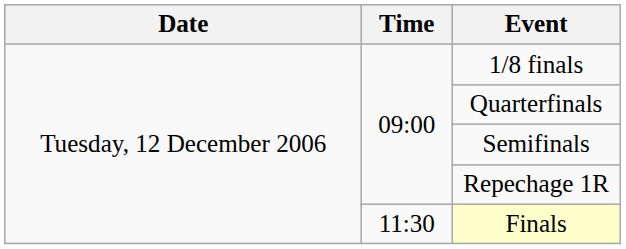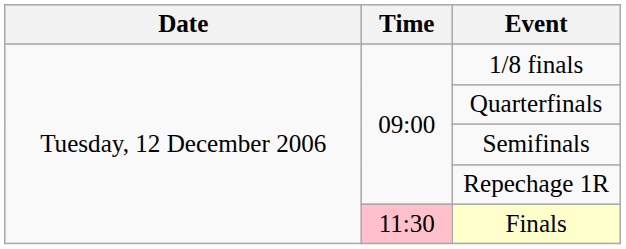(407, 223) no background -> (407, 223) pink background
